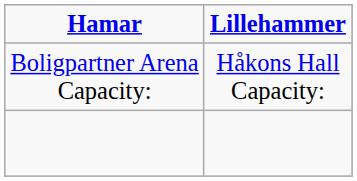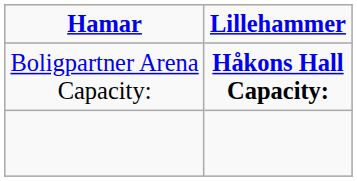(278, 76) normal -> (278, 76) bold
